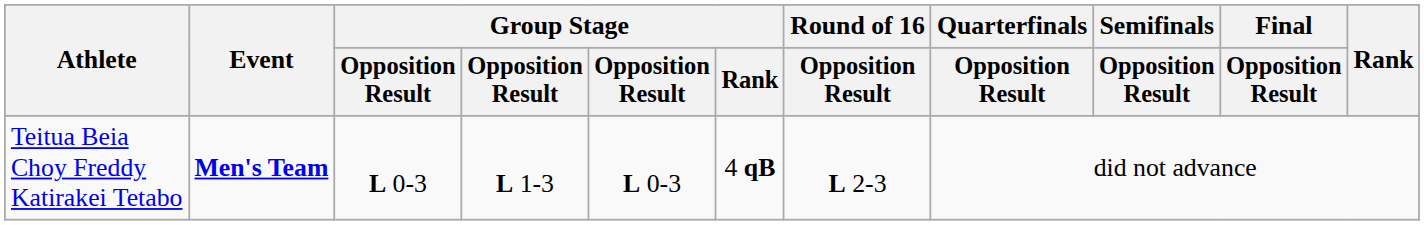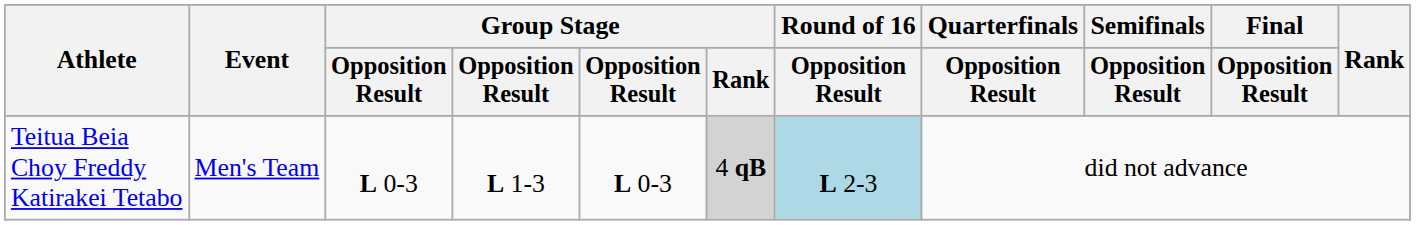(261, 167) bold -> (257, 167) normal
(750, 167) no background -> (741, 167) lightgrey background
(858, 183) no background -> (848, 183) lightblue background
